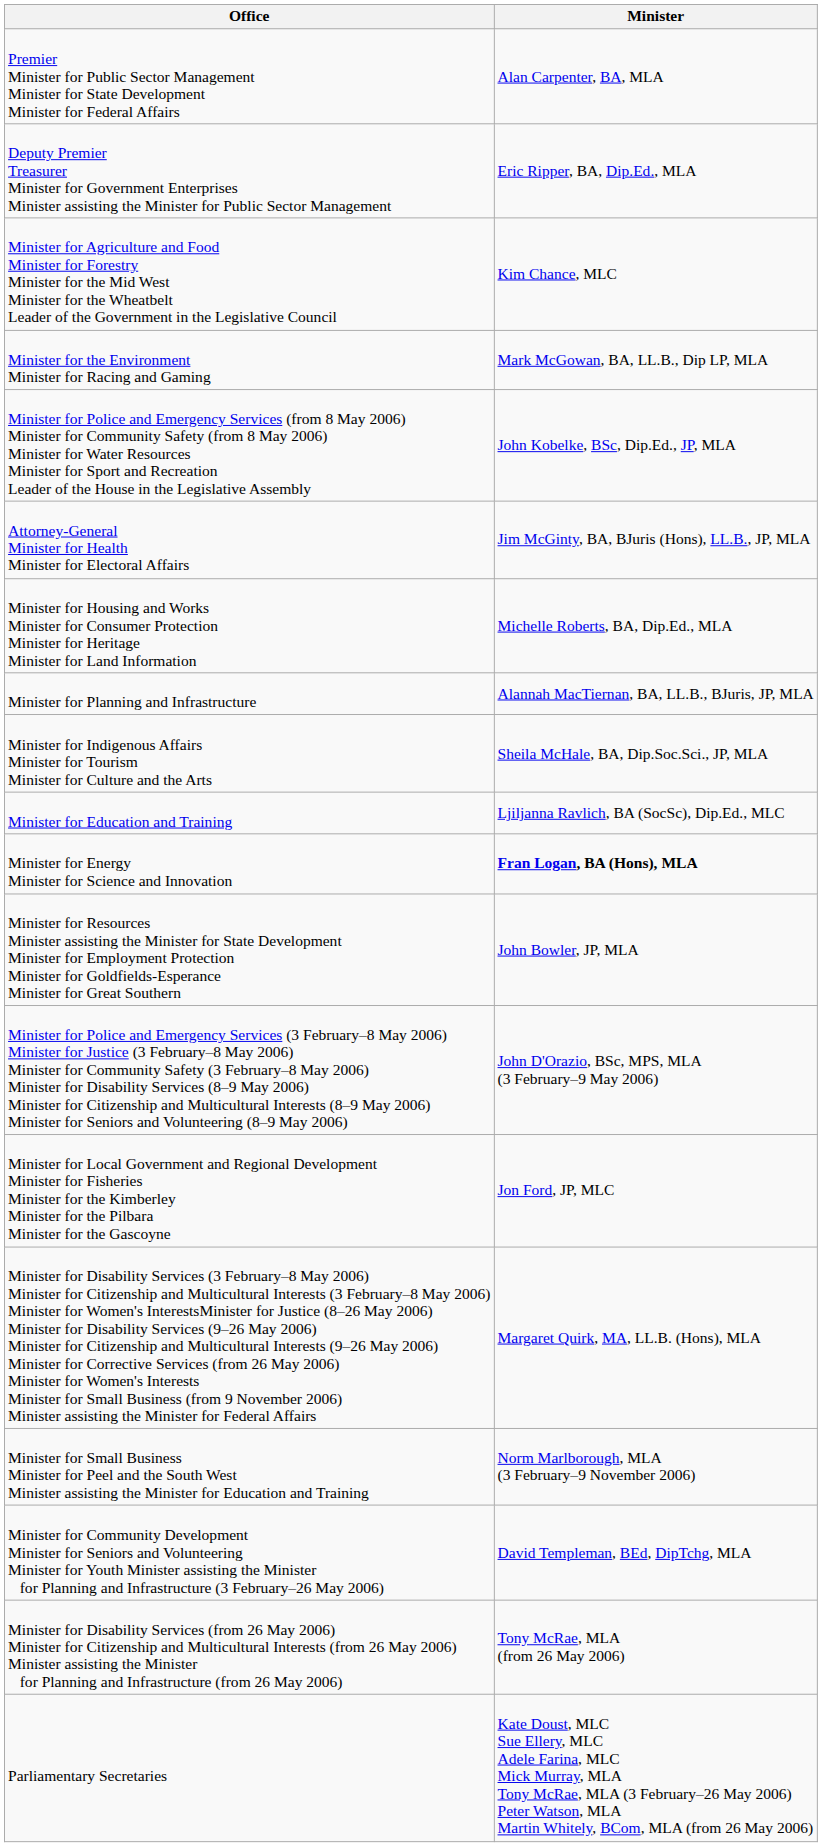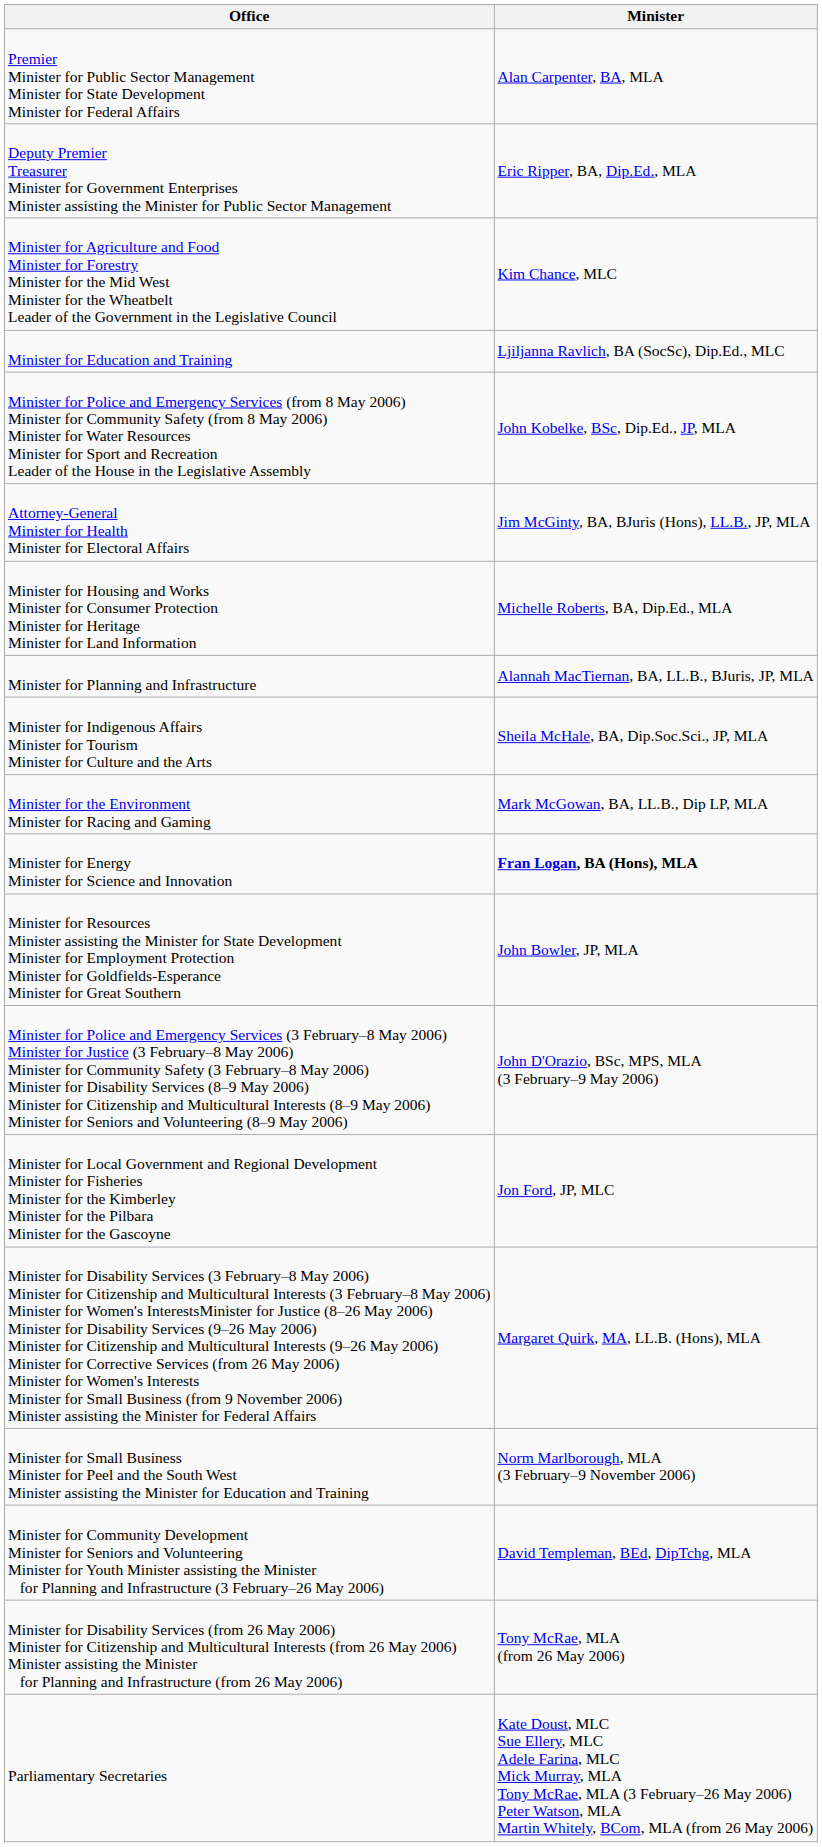rows swapped: (120, 821) <-> (109, 368)
